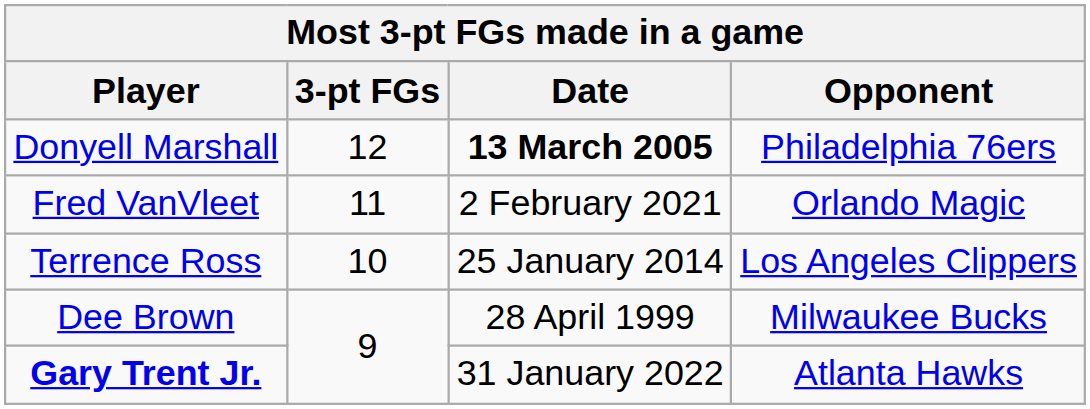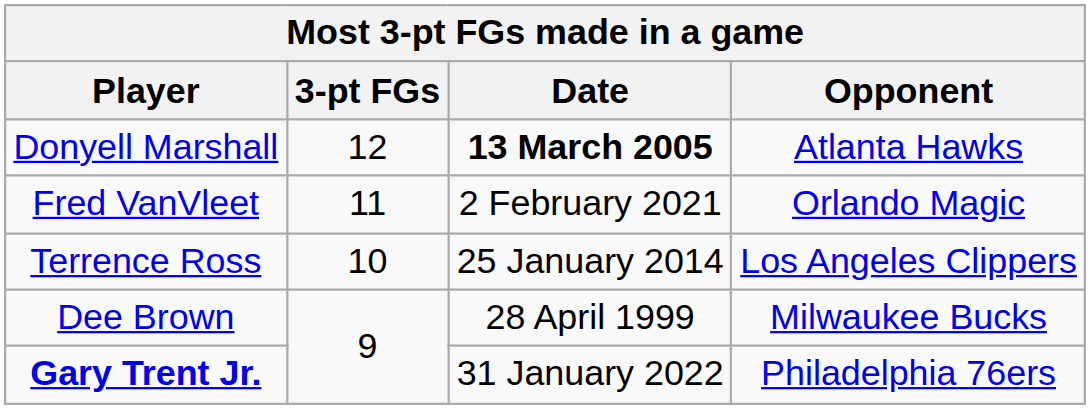(909, 146) Philadelphia 76ers -> (909, 146) Atlanta Hawks
(909, 373) Atlanta Hawks -> (909, 373) Philadelphia 76ers
